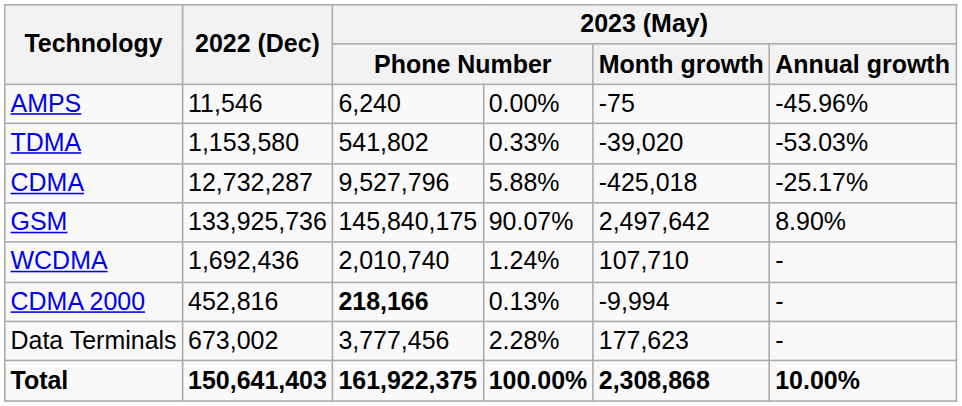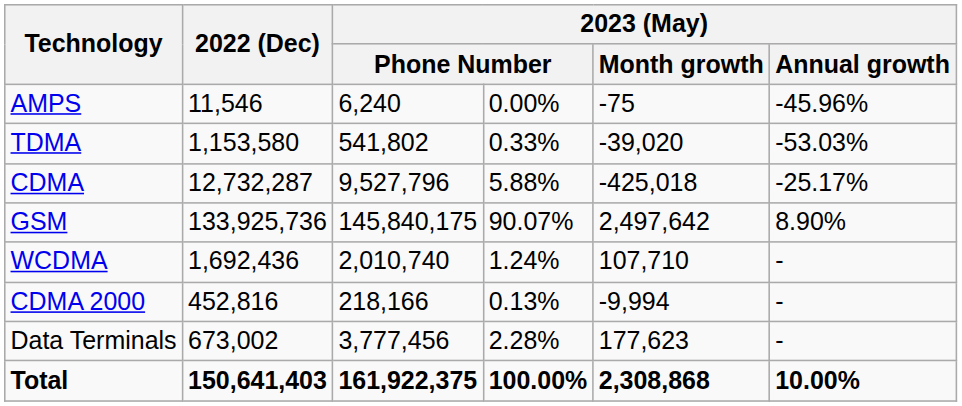(383, 301) bold -> (383, 301) normal
